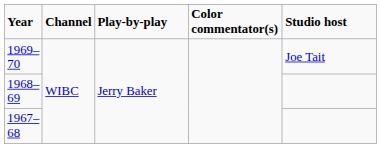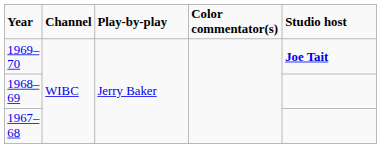(305, 56) normal -> (307, 56) bold
